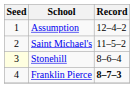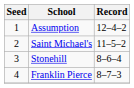(17, 59) lightyellow background -> (17, 59) no background
(109, 75) bold -> (109, 75) normal
